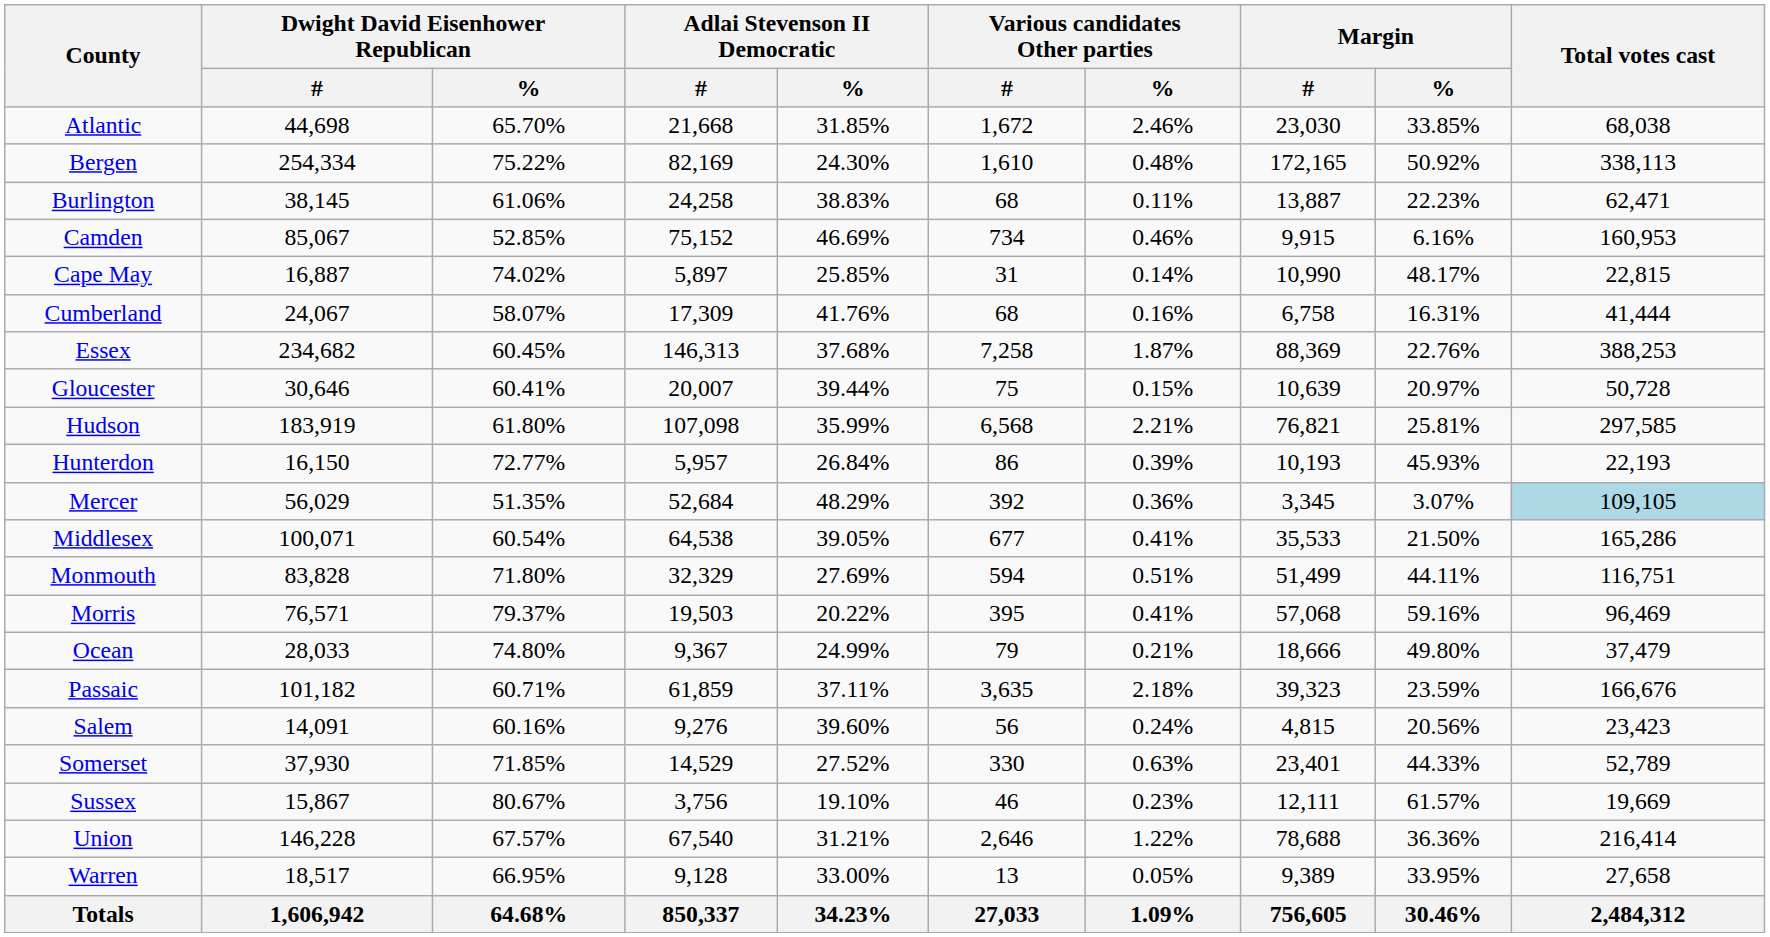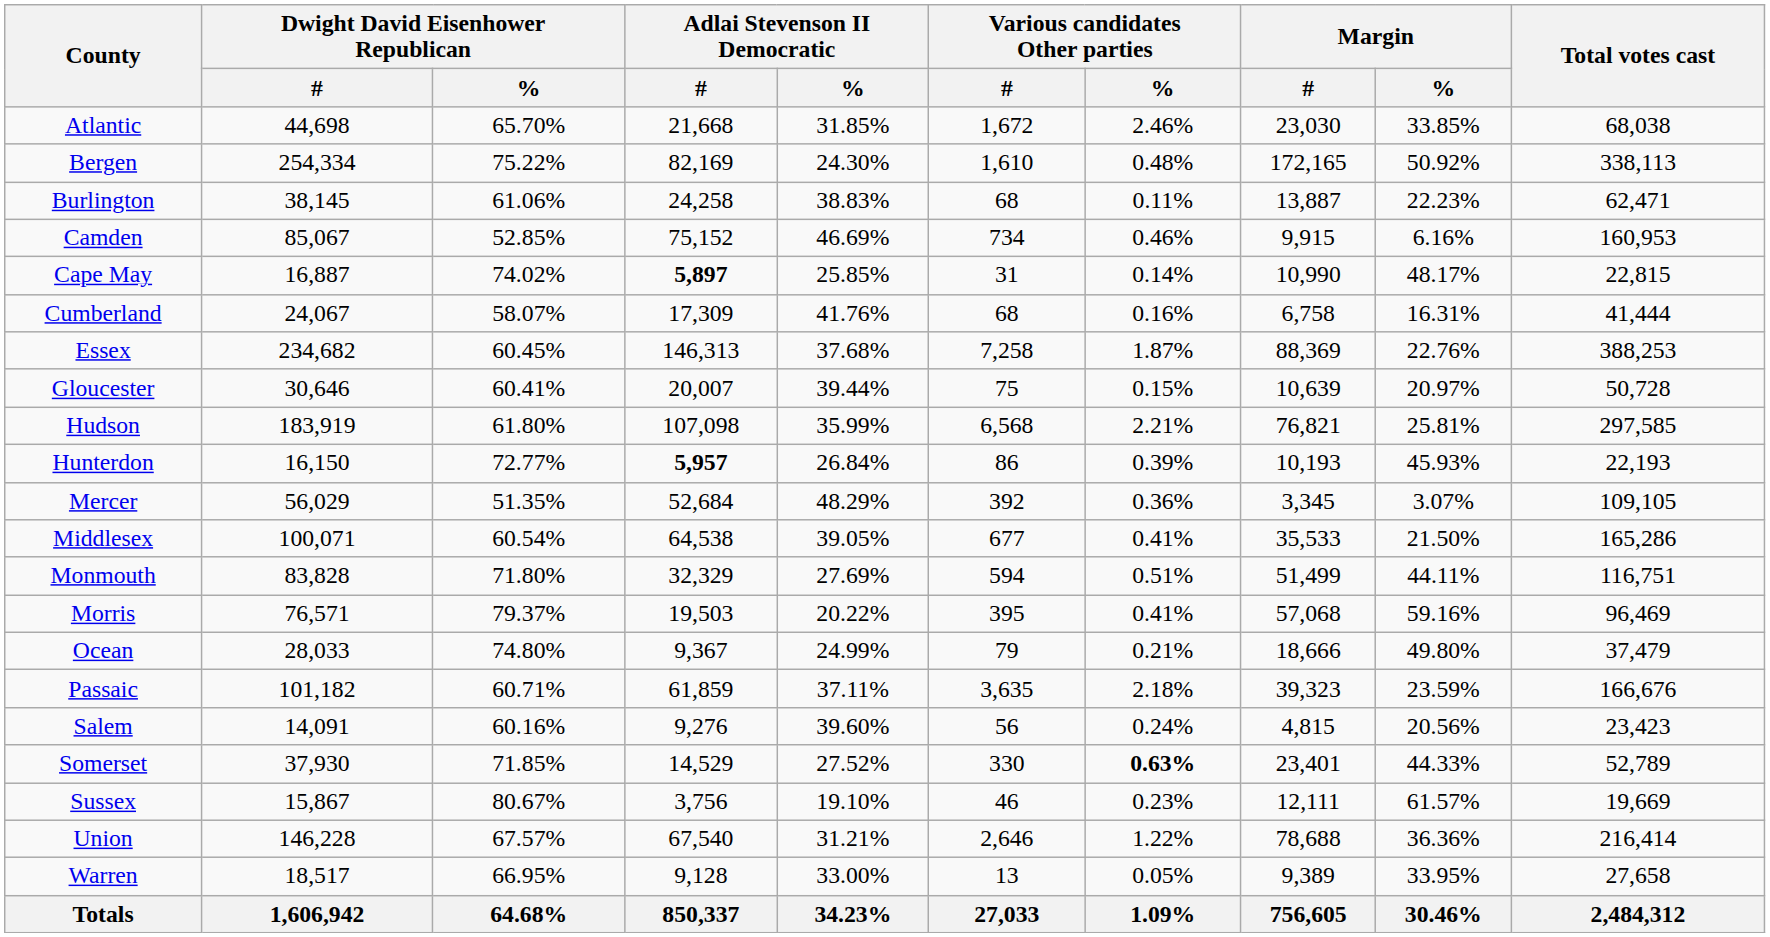(701, 275) normal -> (701, 275) bold
(701, 463) normal -> (701, 463) bold
(1638, 500) lightblue background -> (1638, 500) no background
(1163, 763) normal -> (1163, 763) bold
